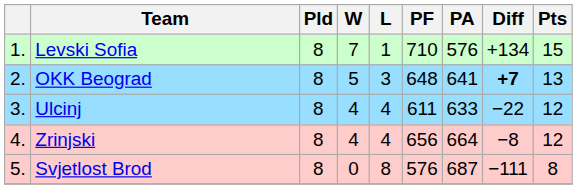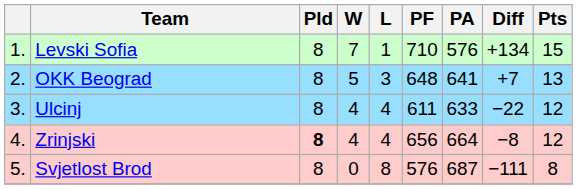(508, 79) bold -> (508, 79) normal
(318, 139) normal -> (318, 139) bold
